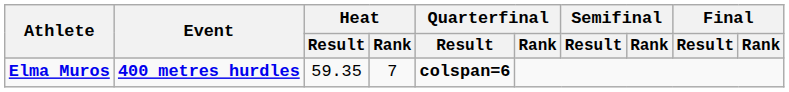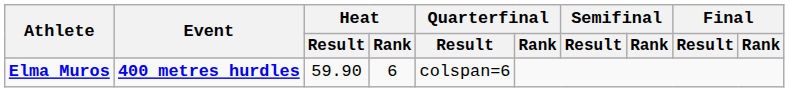(337, 72) 59.35 -> (337, 72) 59.90
(392, 72) 7 -> (392, 72) 6
(465, 72) bold -> (465, 72) normal
